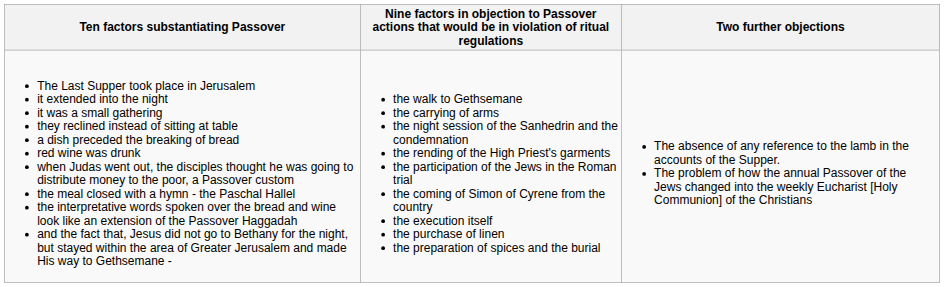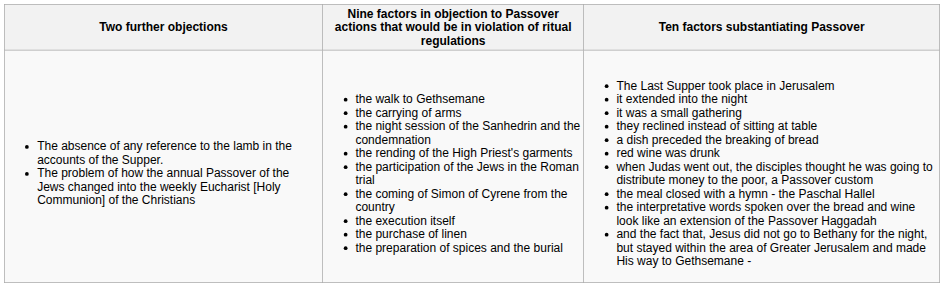columns swapped: (182, 27) <-> (780, 27)
